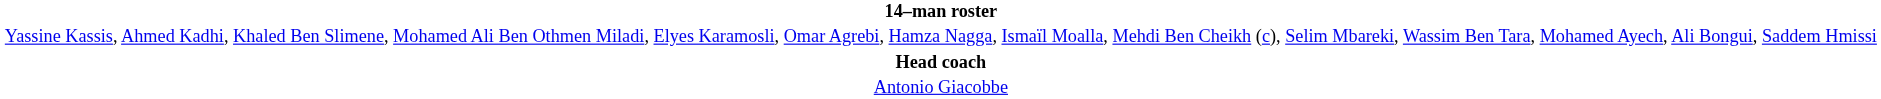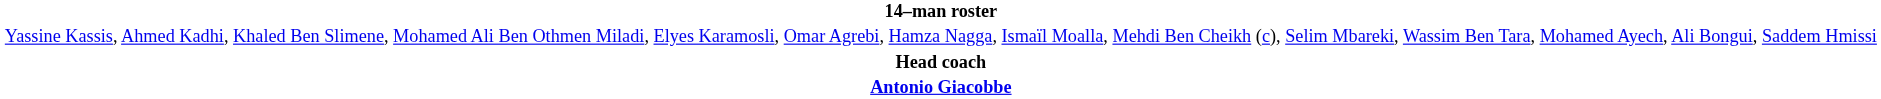(941, 86) normal -> (941, 86) bold
